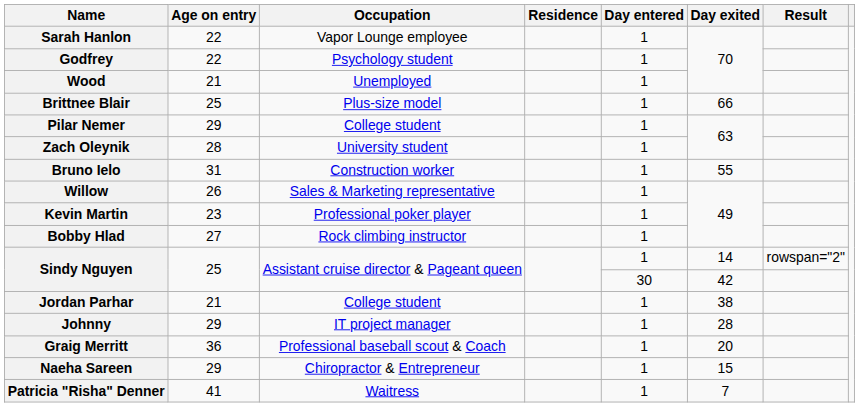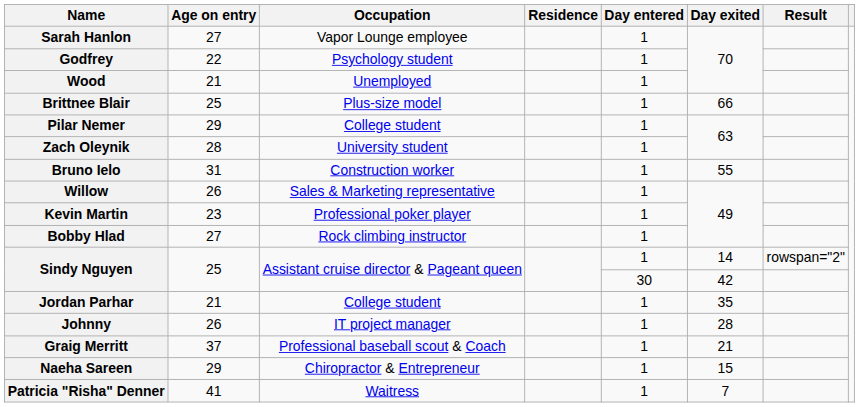(214, 37) 22 -> (214, 37) 27
(725, 302) 38 -> (725, 302) 35
(214, 324) 29 -> (214, 324) 26
(214, 346) 36 -> (214, 346) 37
(725, 346) 20 -> (725, 346) 21
